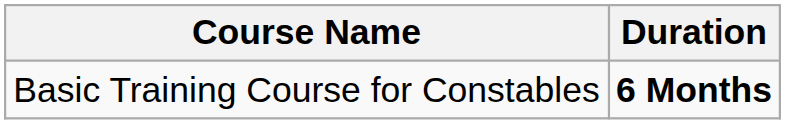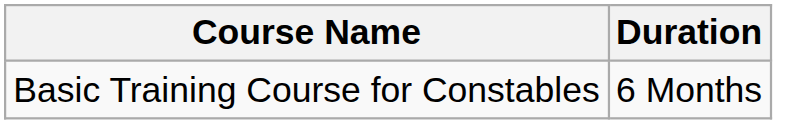(694, 88) bold -> (689, 88) normal
